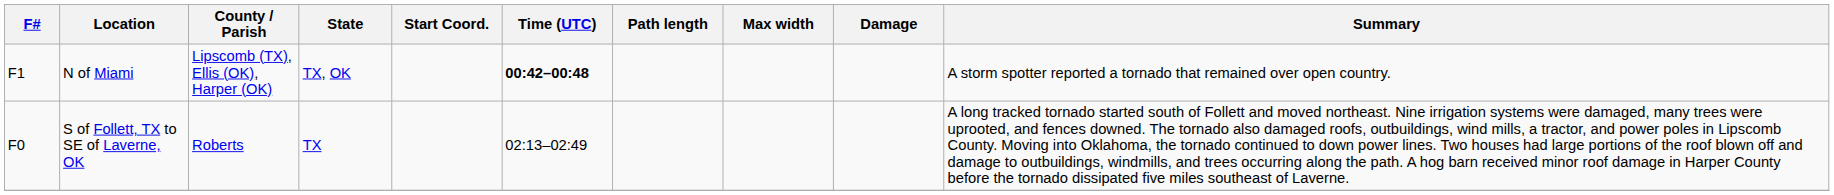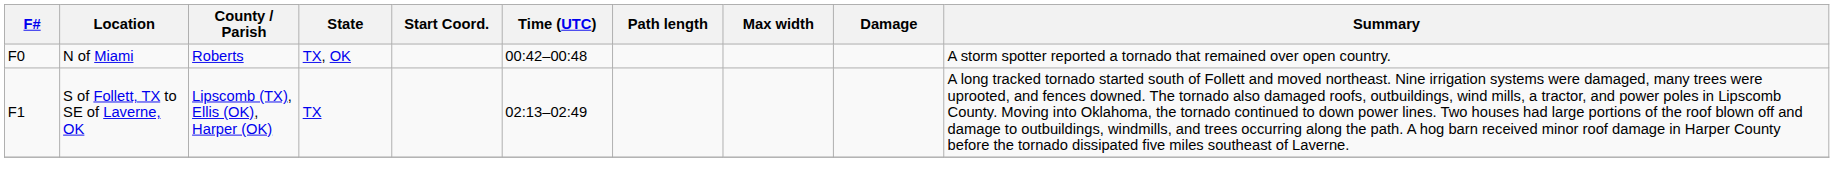(16, 72) F1 -> (16, 56) F0
(242, 72) Lipscomb (TX), Ellis (OK), Harper (OK) -> (218, 56) Roberts
(547, 72) bold -> (546, 56) normal
(16, 145) F0 -> (16, 112) F1
(218, 145) Roberts -> (242, 112) Lipscomb (TX), Ellis (OK), Harper (OK)
